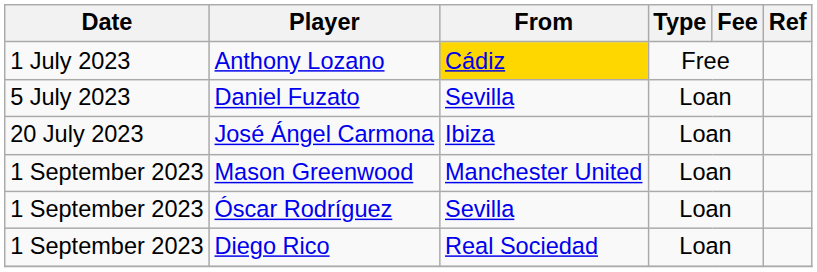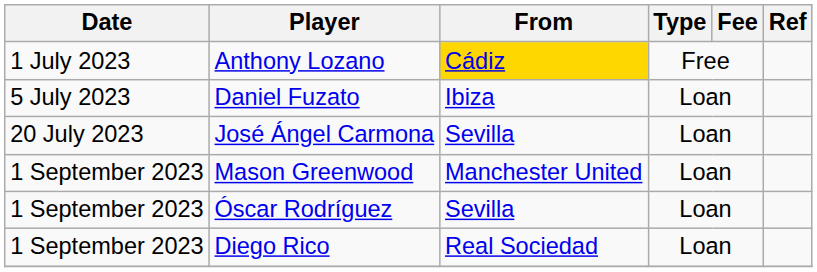(480, 97) Sevilla -> (470, 97) Ibiza
(470, 135) Ibiza -> (480, 135) Sevilla
